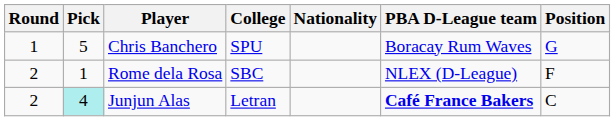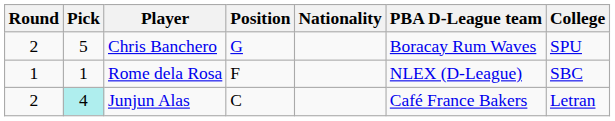columns swapped: (575, 18) <-> (258, 18)
(34, 45) 1 -> (34, 45) 2
(34, 73) 2 -> (34, 73) 1
(459, 101) bold -> (459, 101) normal
